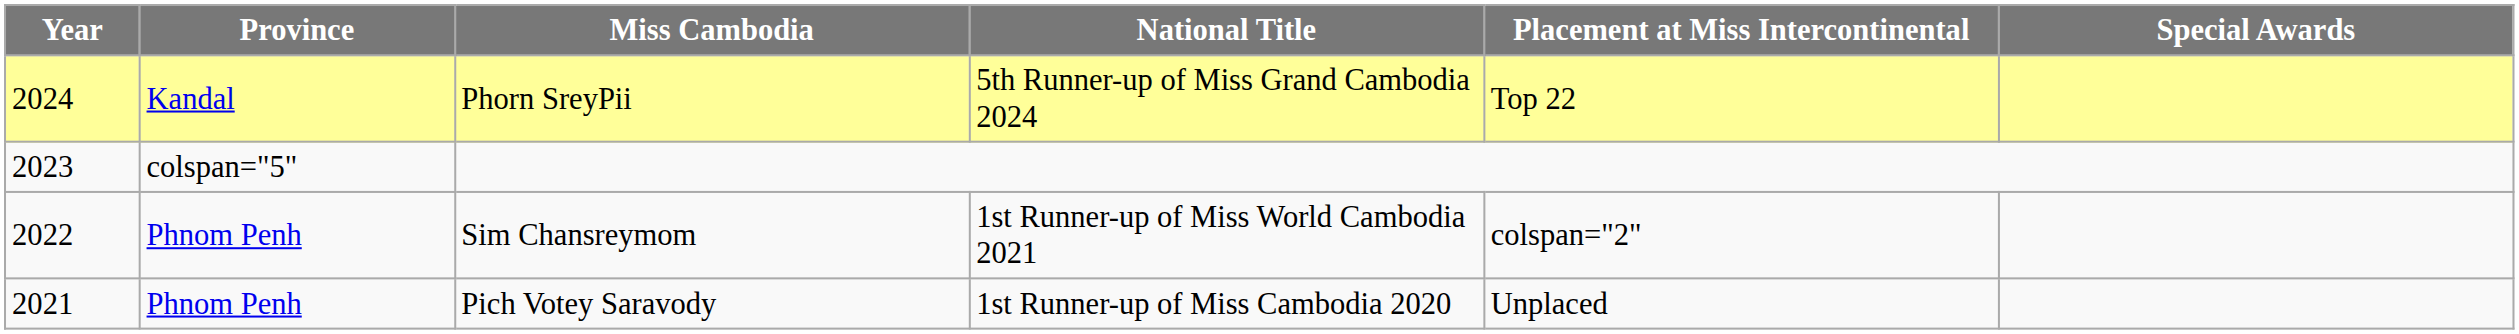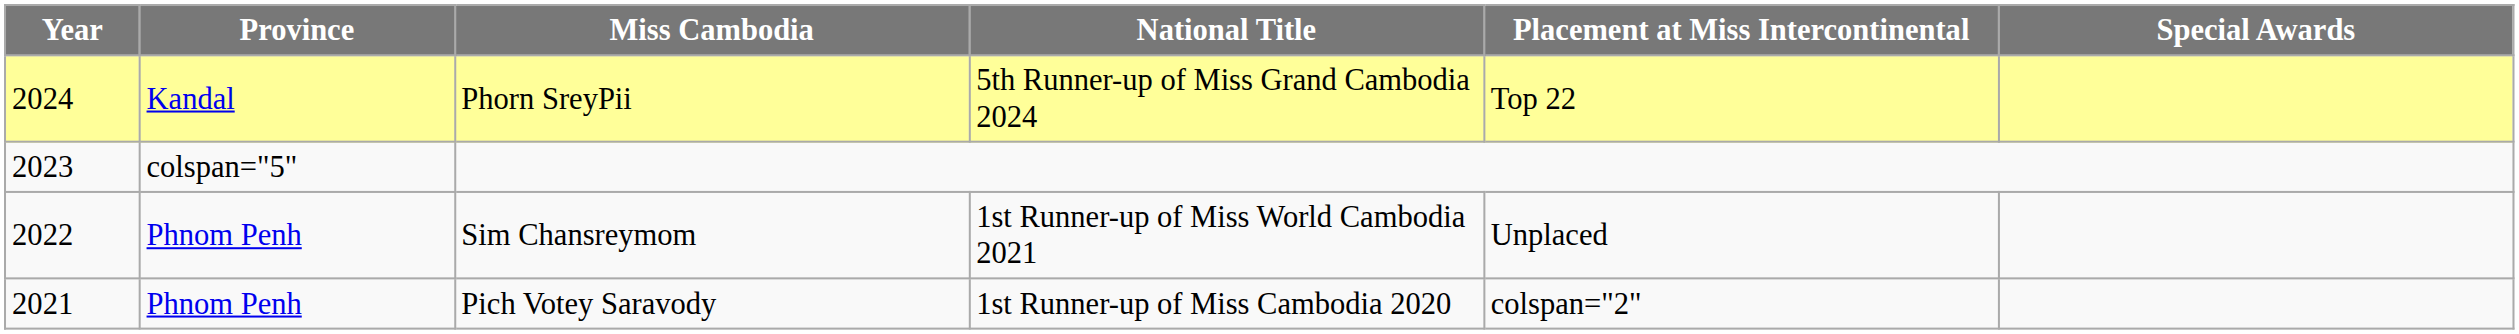(1566, 235) colspan="2" -> (1549, 235) Unplaced
(1549, 303) Unplaced -> (1566, 303) colspan="2"
